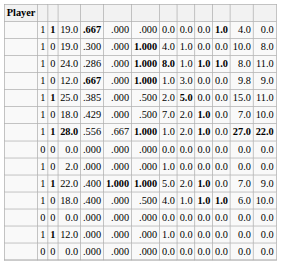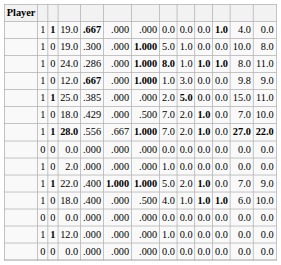(168, 47) 4.0 -> (168, 47) 5.0
(148, 98) .500 -> (148, 98) .000
(168, 132) 1.0 -> (168, 132) 7.0
